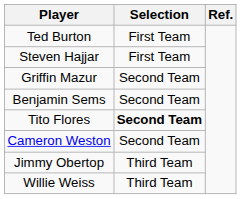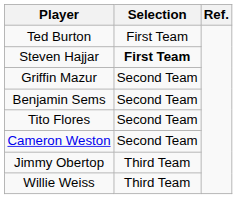(159, 57) normal -> (157, 57) bold
(159, 120) bold -> (157, 120) normal
